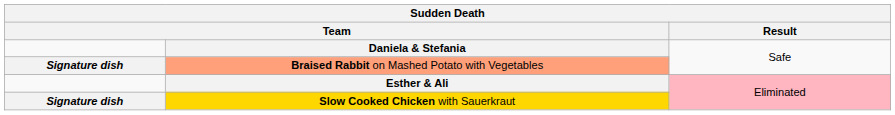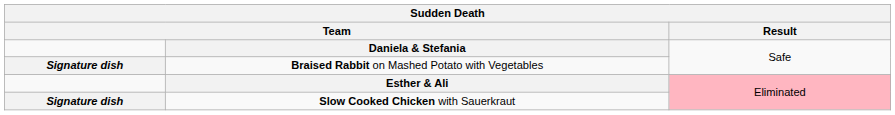(417, 66) lightsalmon background -> (417, 66) no background
(417, 101) gold background -> (417, 101) no background
